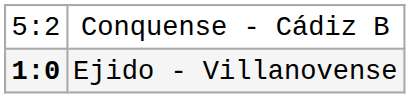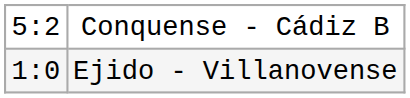(36, 71) bold -> (36, 71) normal
